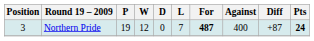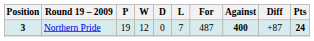(23, 27) normal -> (23, 27) bold
(206, 27) bold -> (206, 27) normal
(241, 27) normal -> (241, 27) bold
